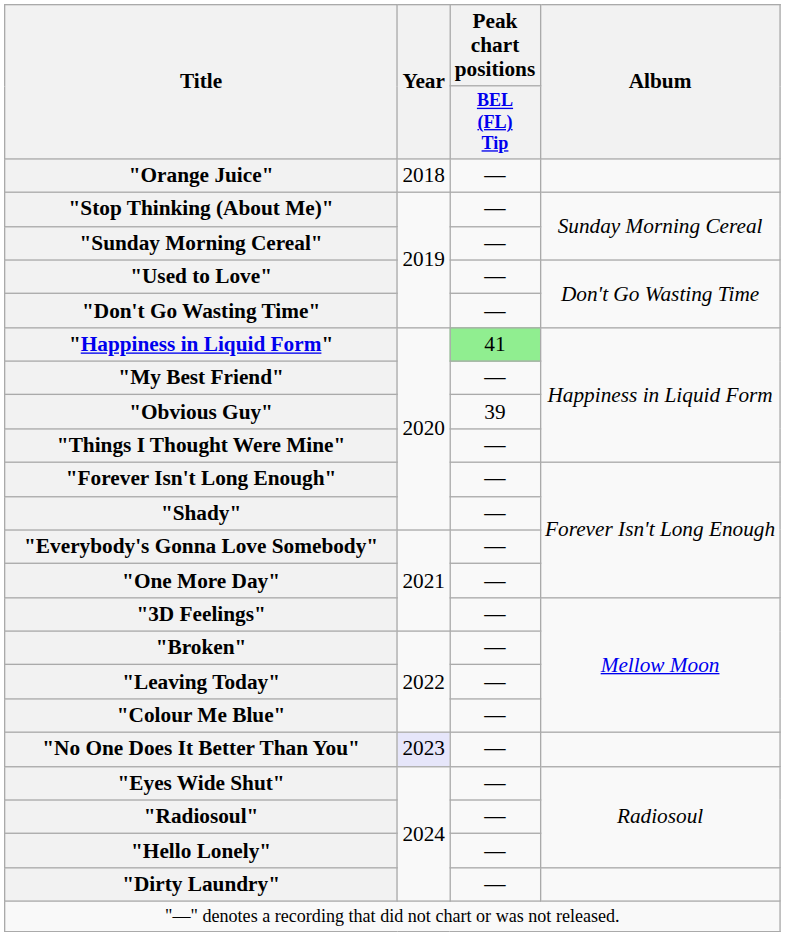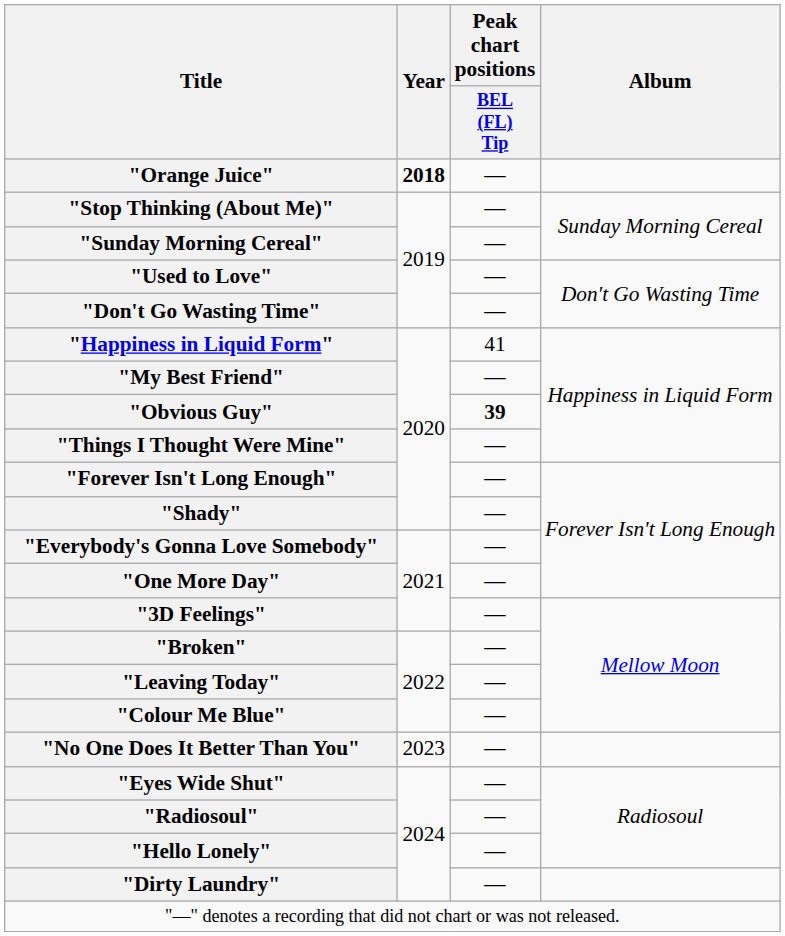(424, 175) normal -> (424, 175) bold
(495, 344) lightgreen background -> (495, 344) no background
(495, 411) normal -> (495, 411) bold
(424, 749) lavender background -> (424, 749) no background
